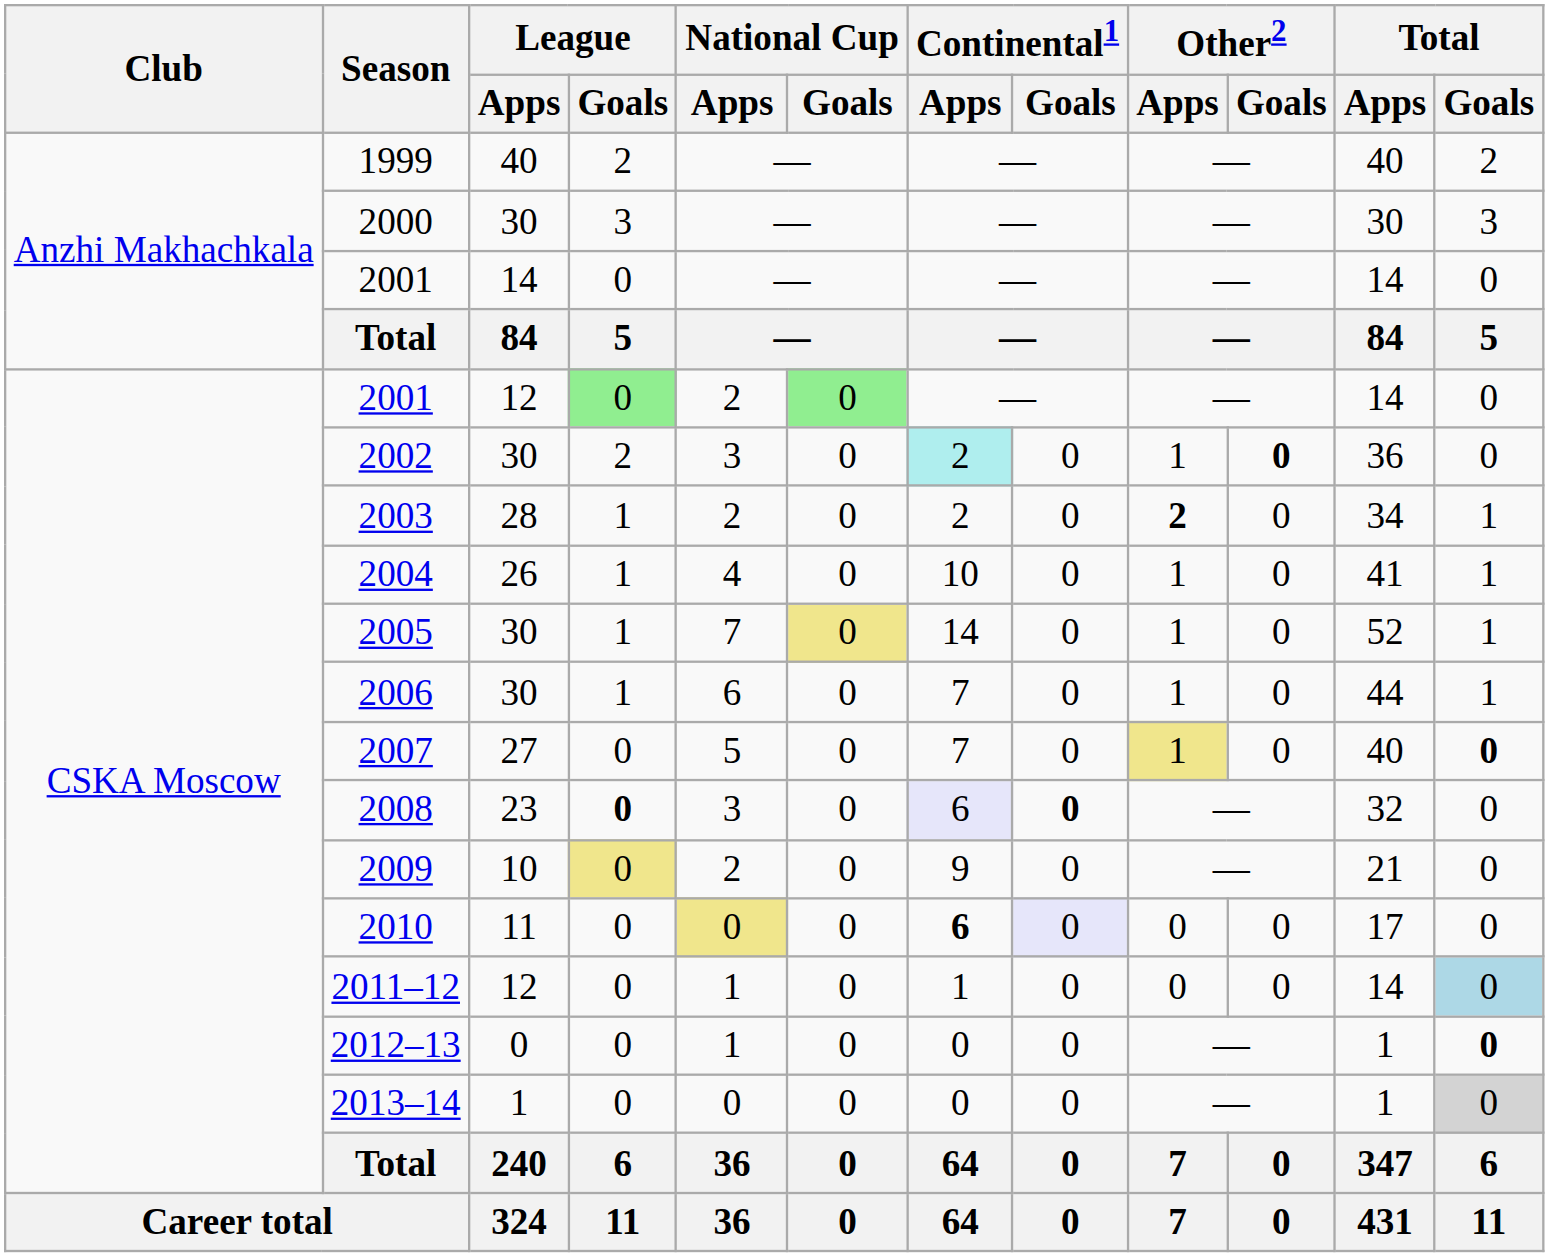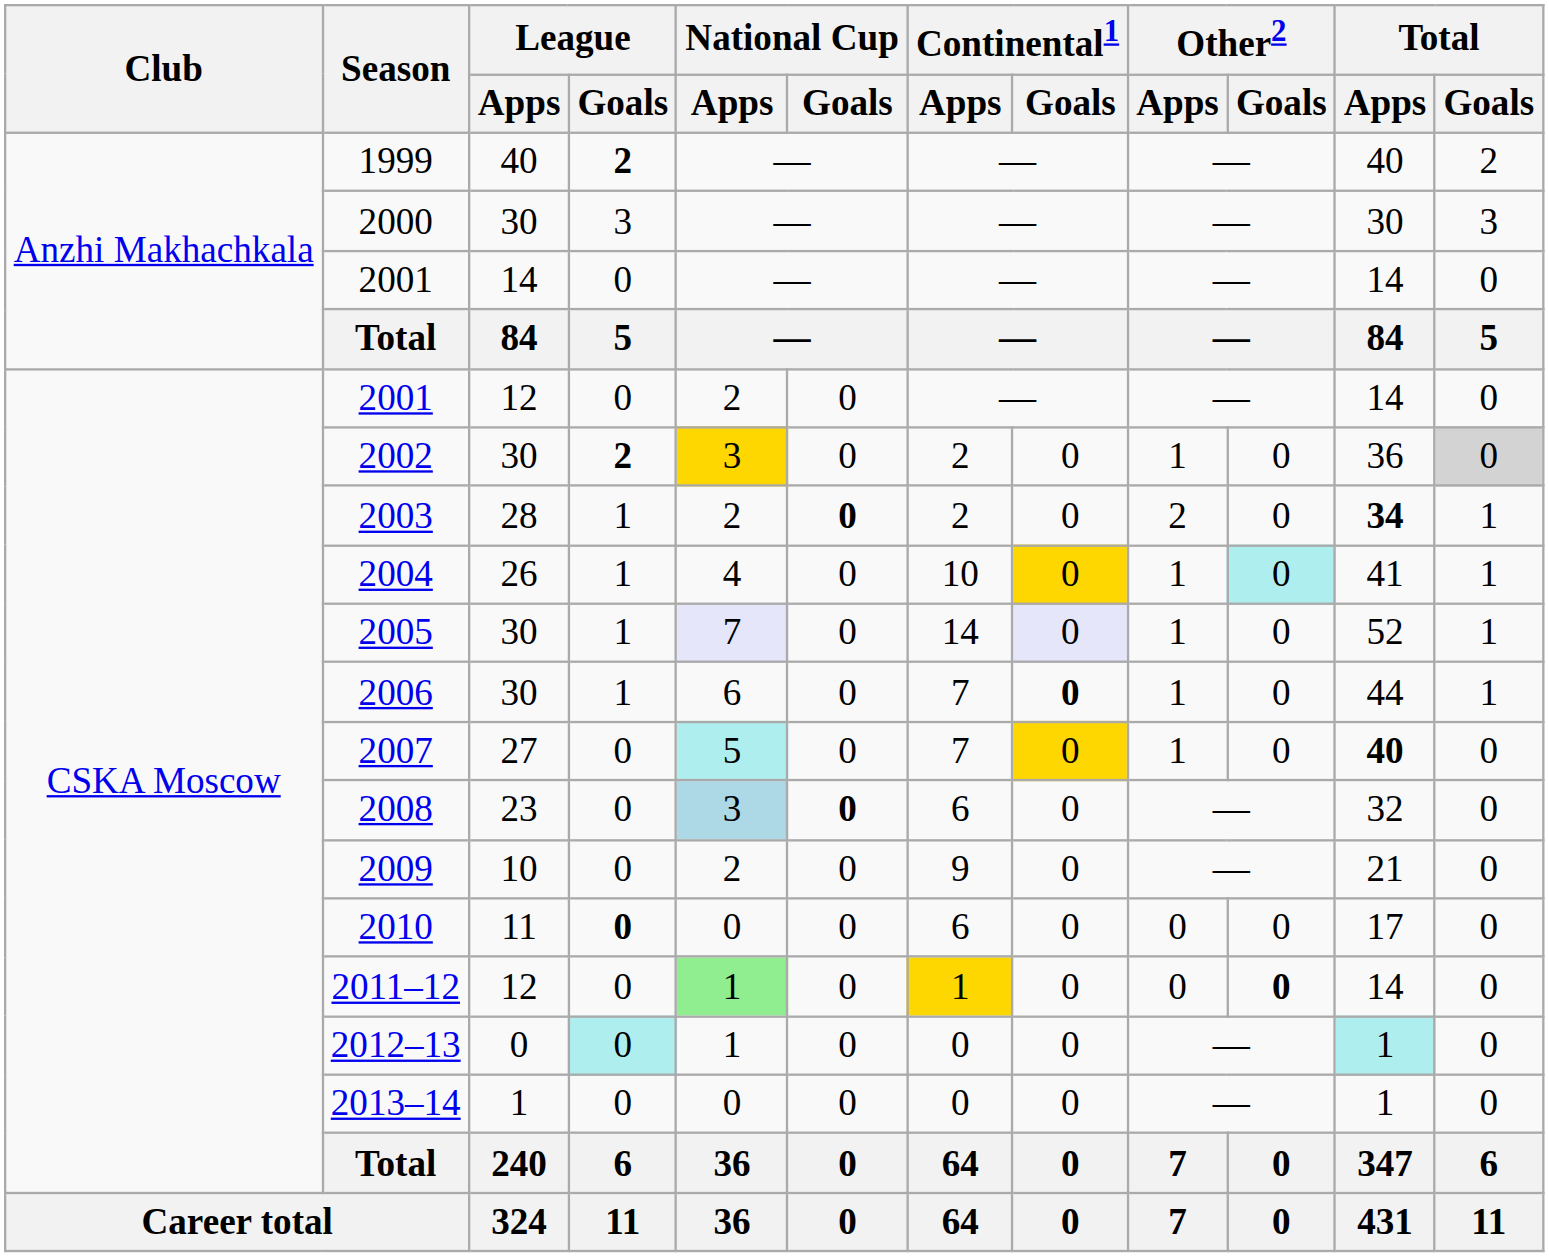(623, 161) normal -> (623, 161) bold
(623, 397) lightgreen background -> (623, 397) no background
(847, 397) lightgreen background -> (847, 397) no background
(623, 456) normal -> (623, 456) bold
(732, 456) no background -> (732, 456) gold background
(960, 456) paleturquoise background -> (960, 456) no background
(1281, 456) bold -> (1281, 456) normal
(1489, 456) no background -> (1489, 456) lightgrey background
(847, 514) normal -> (847, 514) bold
(1177, 514) bold -> (1177, 514) normal
(1385, 514) normal -> (1385, 514) bold
(1070, 573) no background -> (1070, 573) gold background
(1281, 573) no background -> (1281, 573) paleturquoise background
(732, 632) no background -> (732, 632) lavender background
(847, 632) khaki background -> (847, 632) no background
(1070, 632) no background -> (1070, 632) lavender background
(1070, 691) normal -> (1070, 691) bold
(732, 750) no background -> (732, 750) paleturquoise background
(1070, 750) no background -> (1070, 750) gold background
(1177, 750) khaki background -> (1177, 750) no background
(1385, 750) normal -> (1385, 750) bold
(1489, 750) bold -> (1489, 750) normal
(623, 809) bold -> (623, 809) normal
(732, 809) no background -> (732, 809) lightblue background
(847, 809) normal -> (847, 809) bold
(960, 809) lavender background -> (960, 809) no background
(1070, 809) bold -> (1070, 809) normal
(623, 868) khaki background -> (623, 868) no background
(623, 927) normal -> (623, 927) bold
(732, 927) khaki background -> (732, 927) no background
(960, 927) bold -> (960, 927) normal
(1070, 927) lavender background -> (1070, 927) no background
(732, 985) no background -> (732, 985) lightgreen background
(960, 985) no background -> (960, 985) gold background
(1281, 985) normal -> (1281, 985) bold
(1489, 985) lightblue background -> (1489, 985) no background
(623, 1044) no background -> (623, 1044) paleturquoise background
(1385, 1044) no background -> (1385, 1044) paleturquoise background
(1489, 1044) bold -> (1489, 1044) normal
(1489, 1103) lightgrey background -> (1489, 1103) no background
